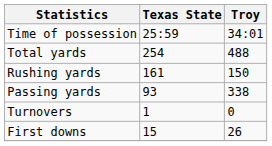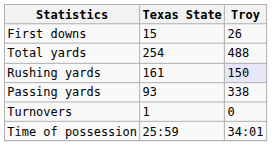rows swapped: (47, 131) <-> (72, 34)
(238, 73) no background -> (238, 73) lavender background
